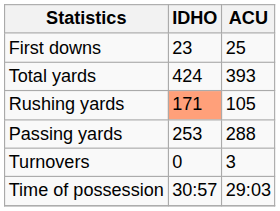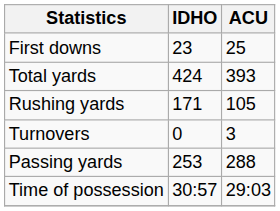(187, 104) lightsalmon background -> (187, 104) no background
rows swapped: (66, 133) <-> (49, 162)
